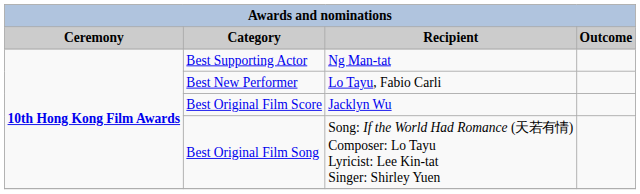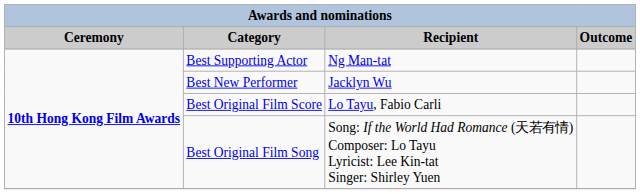(385, 82) Lo Tayu, Fabio Carli -> (360, 82) Jacklyn Wu
(360, 105) Jacklyn Wu -> (385, 105) Lo Tayu, Fabio Carli
